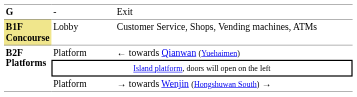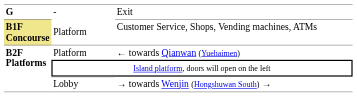(66, 26) Lobby -> (70, 32) Platform
(70, 84) Platform -> (66, 84) Lobby
